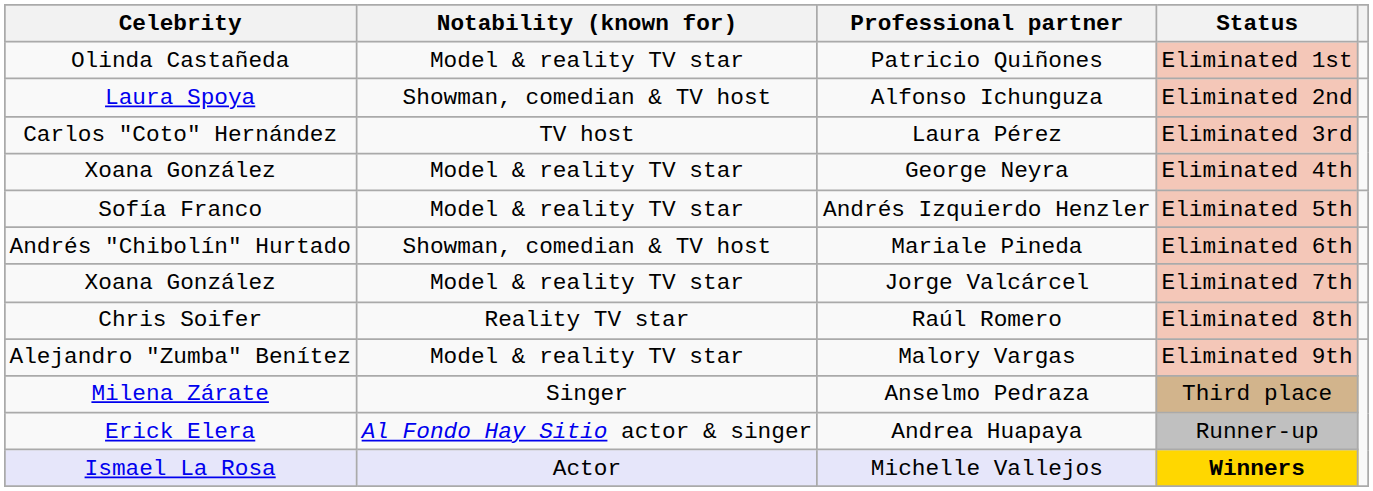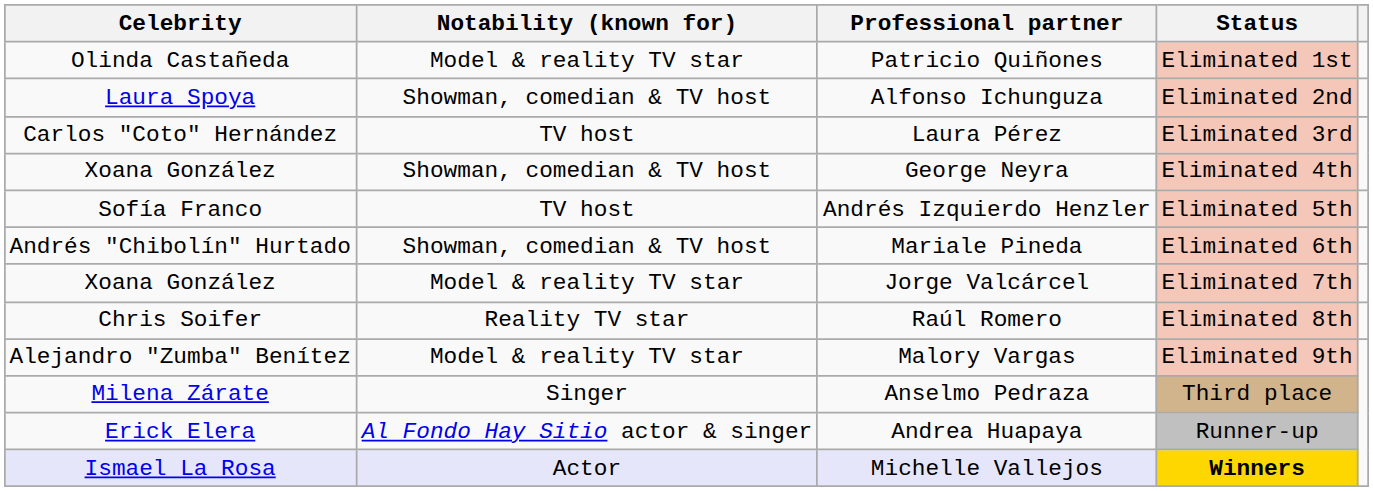(587, 172) Model & reality TV star -> (587, 172) Showman, comedian & TV host
(587, 209) Model & reality TV star -> (587, 209) TV host
